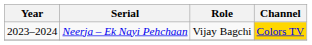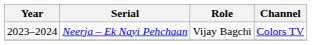(280, 31) gold background -> (280, 31) no background
